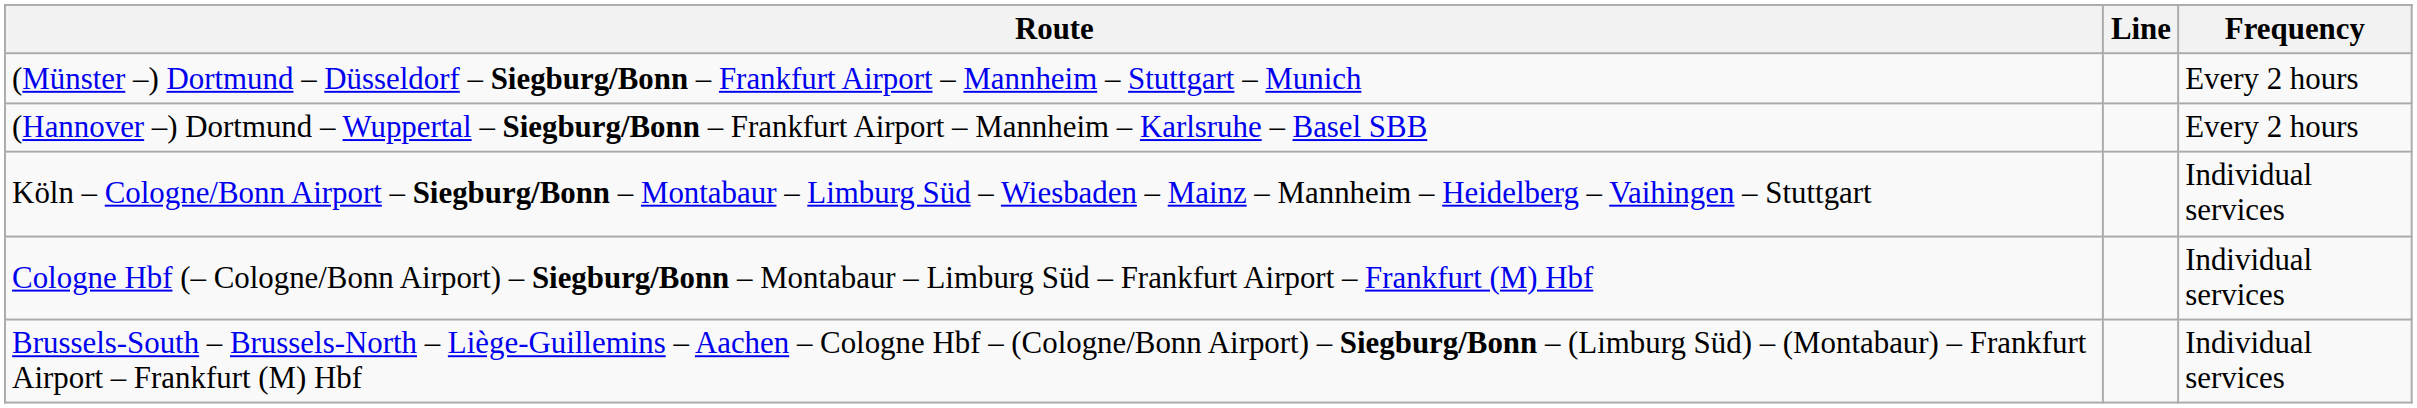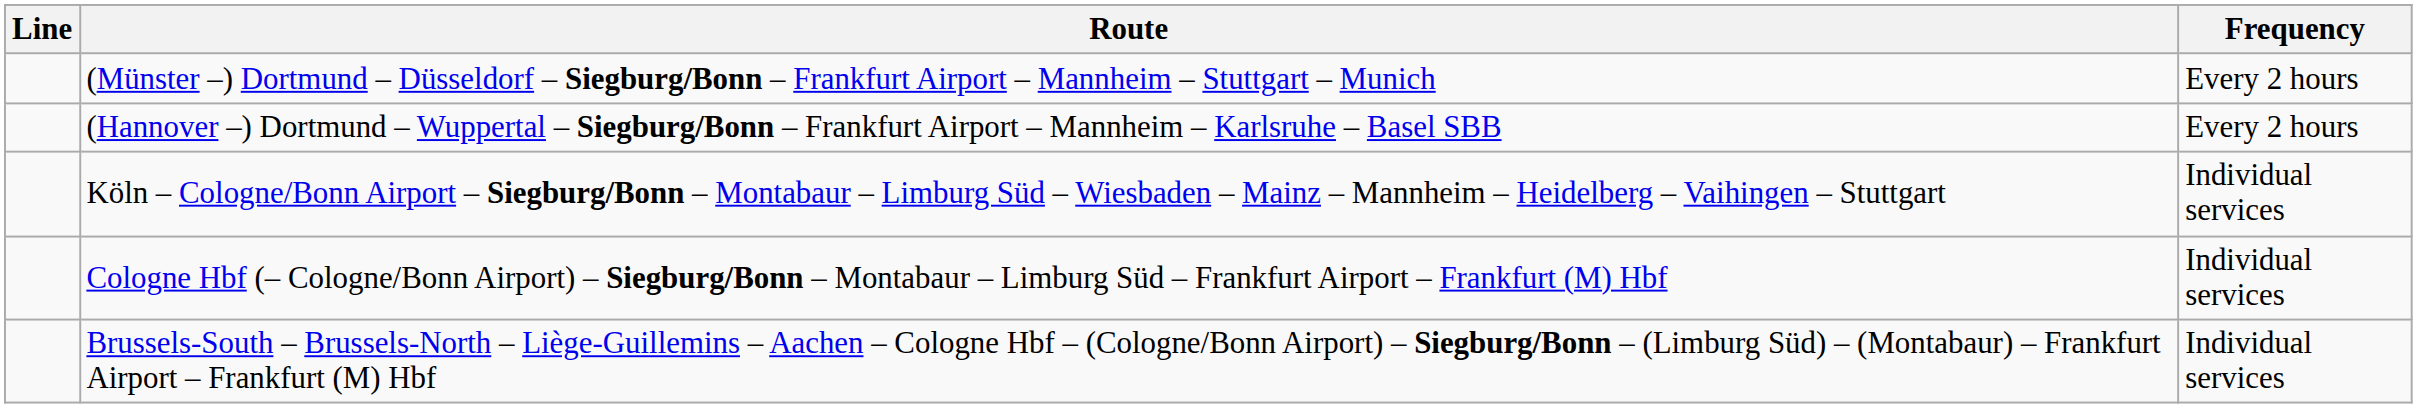columns swapped: (2141, 28) <-> (1054, 28)
